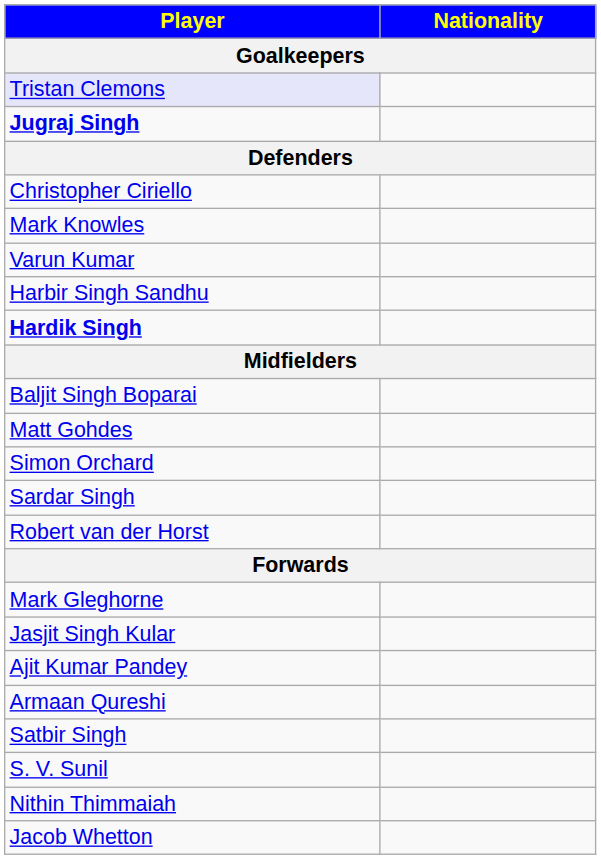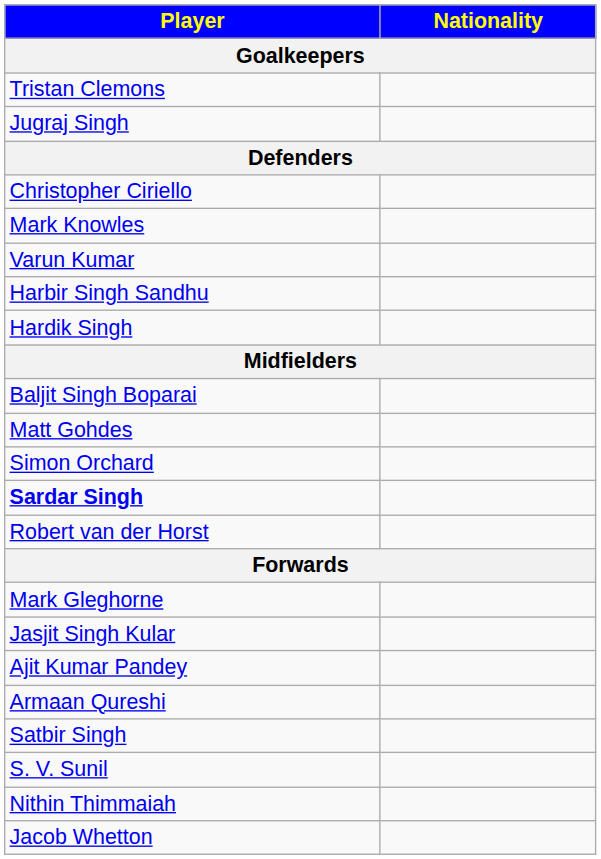(87, 89) lavender background -> (87, 89) no background
(75, 123) bold -> (69, 123) normal
(76, 327) bold -> (71, 327) normal
(72, 497) normal -> (76, 497) bold
